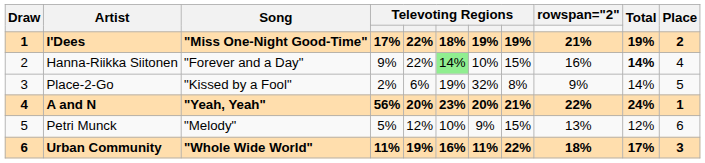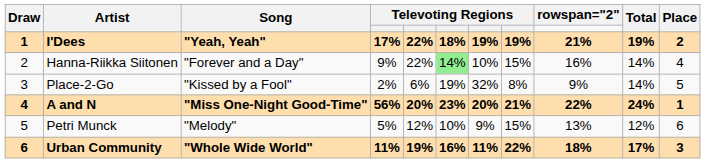(276, 42) "Miss One-Night Good-Time" -> (225, 42) "Yeah, Yeah"
(641, 63) bold -> (641, 63) normal
(225, 105) "Yeah, Yeah" -> (276, 105) "Miss One-Night Good-Time"
